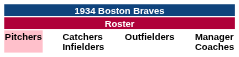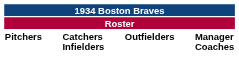(23, 36) pink background -> (23, 36) no background
